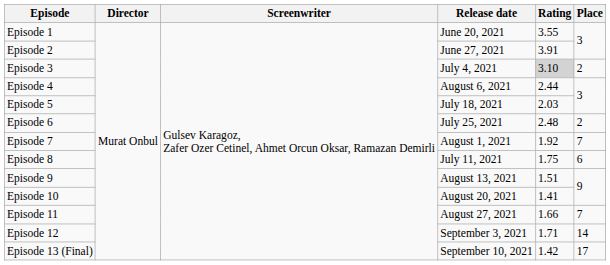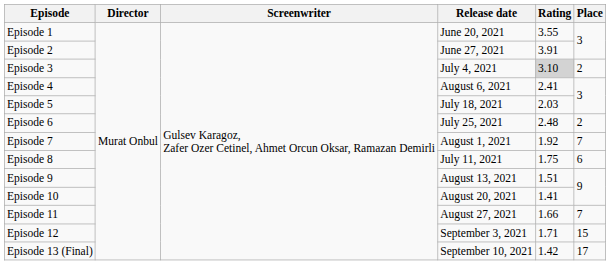(548, 86) 2.44 -> (548, 86) 2.41
(582, 232) 14 -> (582, 232) 15
